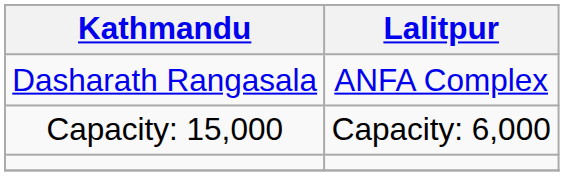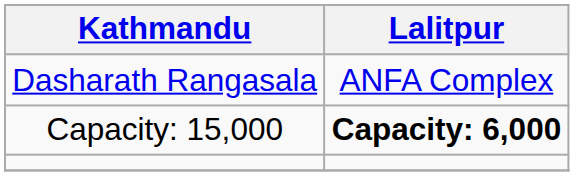(441, 129) normal -> (446, 129) bold
